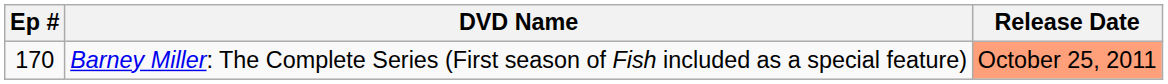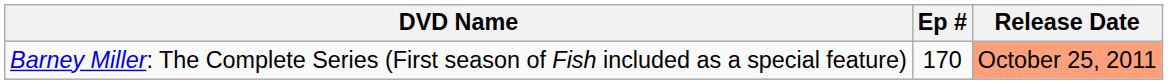columns swapped: (519, 23) <-> (35, 23)
